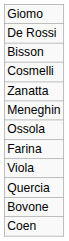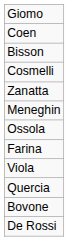(32, 33) De Rossi -> (22, 33) Coen
(22, 226) Coen -> (32, 226) De Rossi
